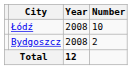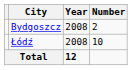rows swapped: (22, 27) <-> (36, 42)
